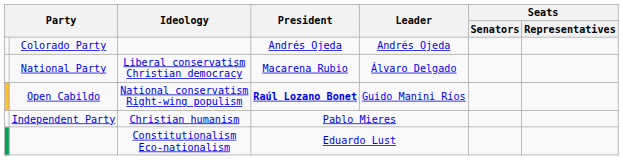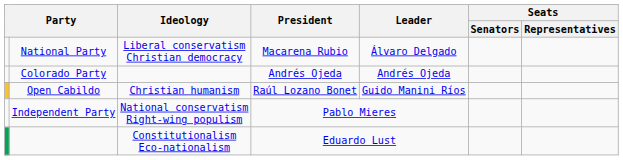rows swapped: (64, 68) <-> (64, 46)
(184, 96) National conservatism Right-wing populism -> (184, 90) Christian humanism
(305, 96) bold -> (305, 90) normal
(184, 119) Christian humanism -> (184, 113) National conservatism Right-wing populism
